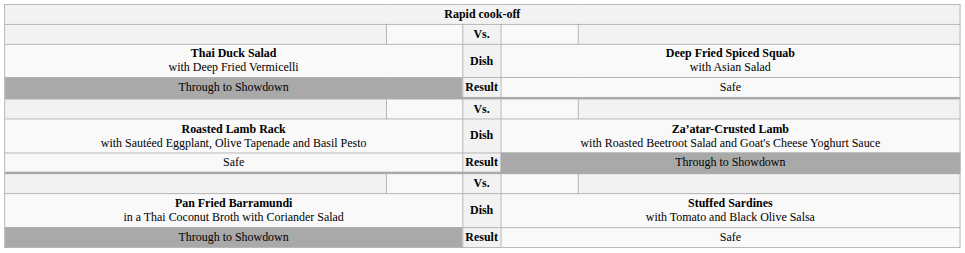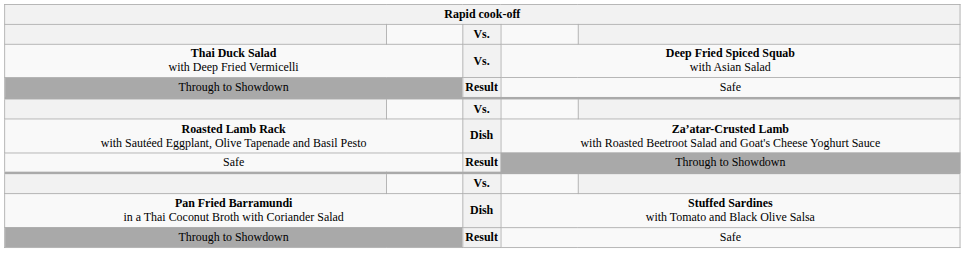(482, 61) Dish -> (482, 61) Vs.
